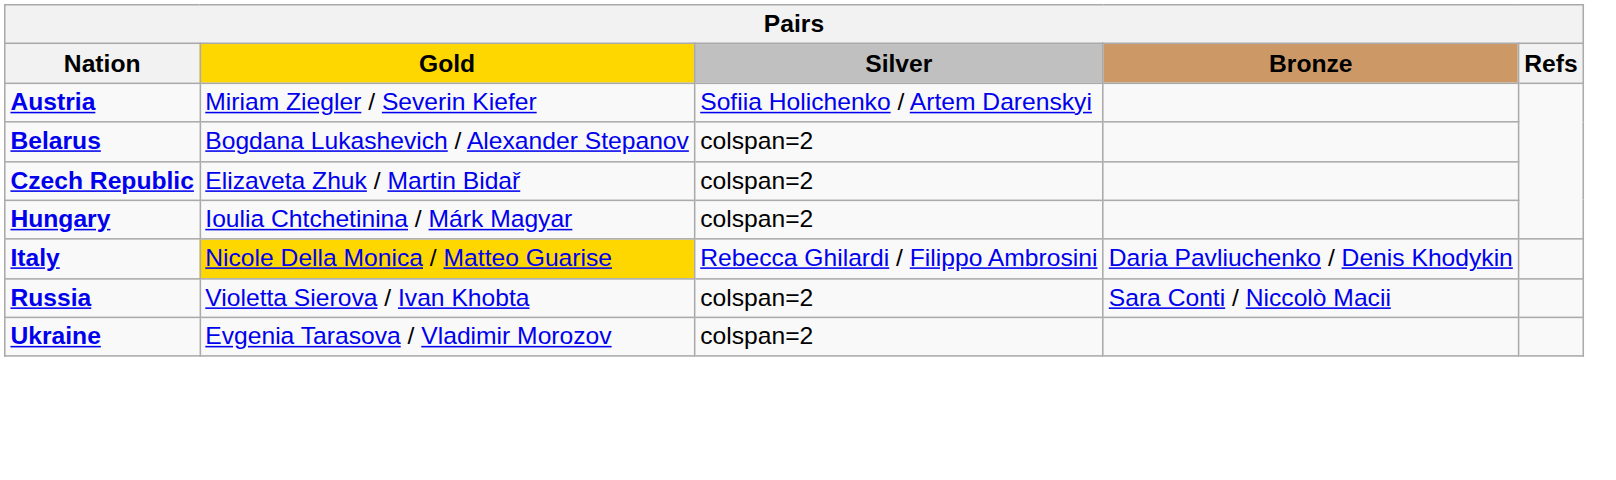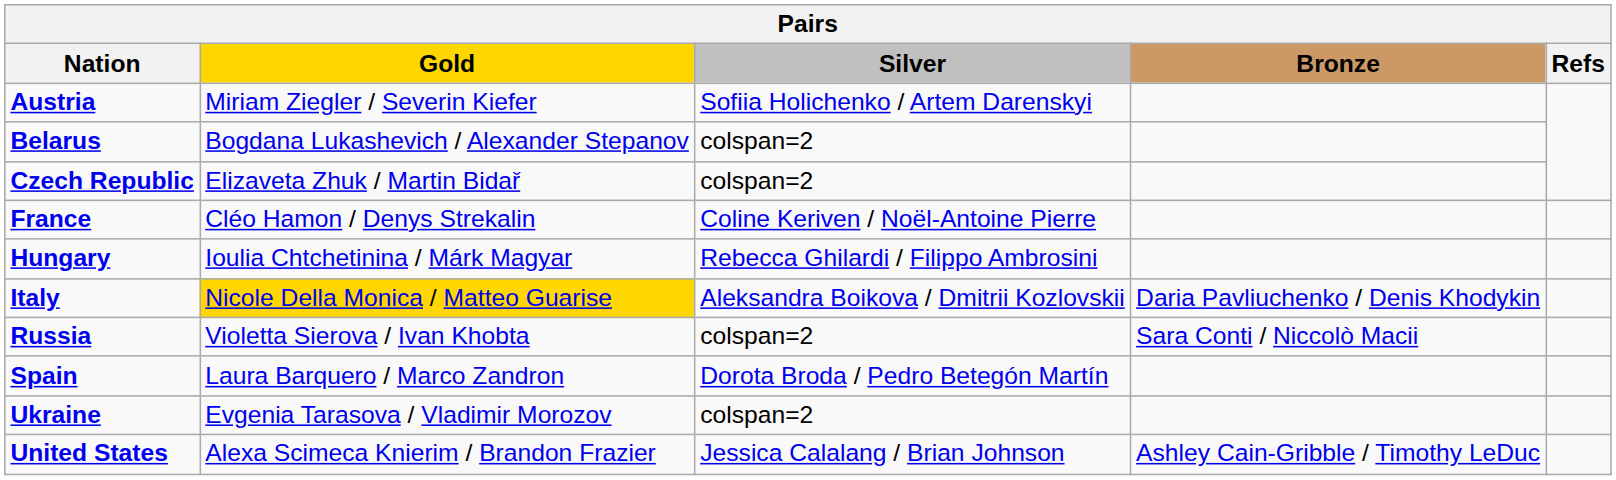+ row: (51, 219)
(757, 219) colspan=2 -> (899, 258) Rebecca Ghilardi / Filippo Ambrosini
(899, 258) Rebecca Ghilardi / Filippo Ambrosini -> (912, 297) Aleksandra Boikova / Dmitrii Kozlovskii
+ row: (44, 375)
+ row: (89, 453)
